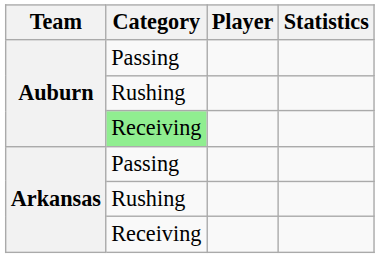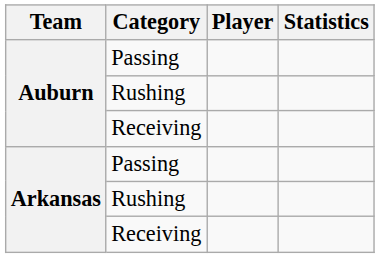(156, 128) lightgreen background -> (156, 128) no background
